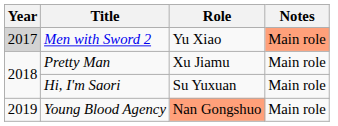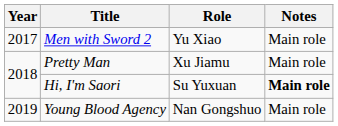(23, 39) lightgrey background -> (23, 39) no background
(297, 39) lightsalmon background -> (297, 39) no background
(297, 86) normal -> (299, 86) bold
(217, 109) lightsalmon background -> (217, 109) no background
